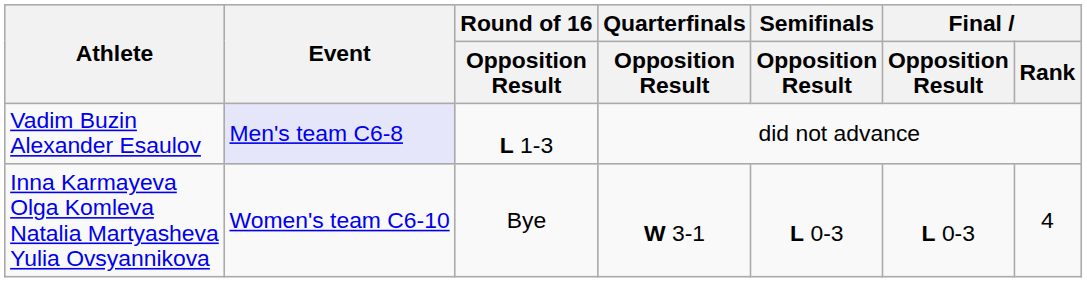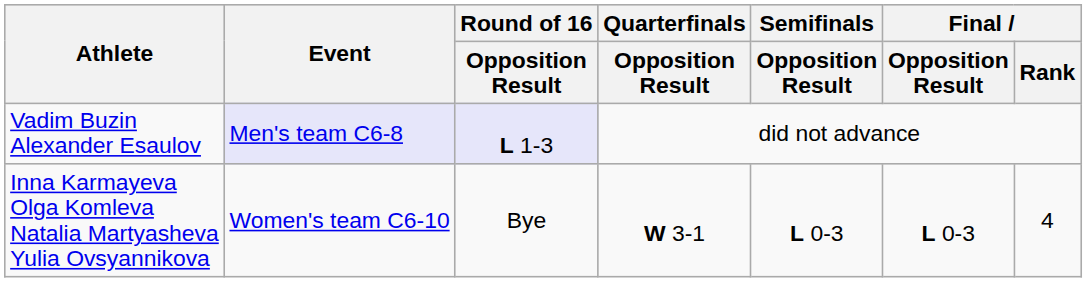(526, 146) no background -> (526, 146) lavender background
